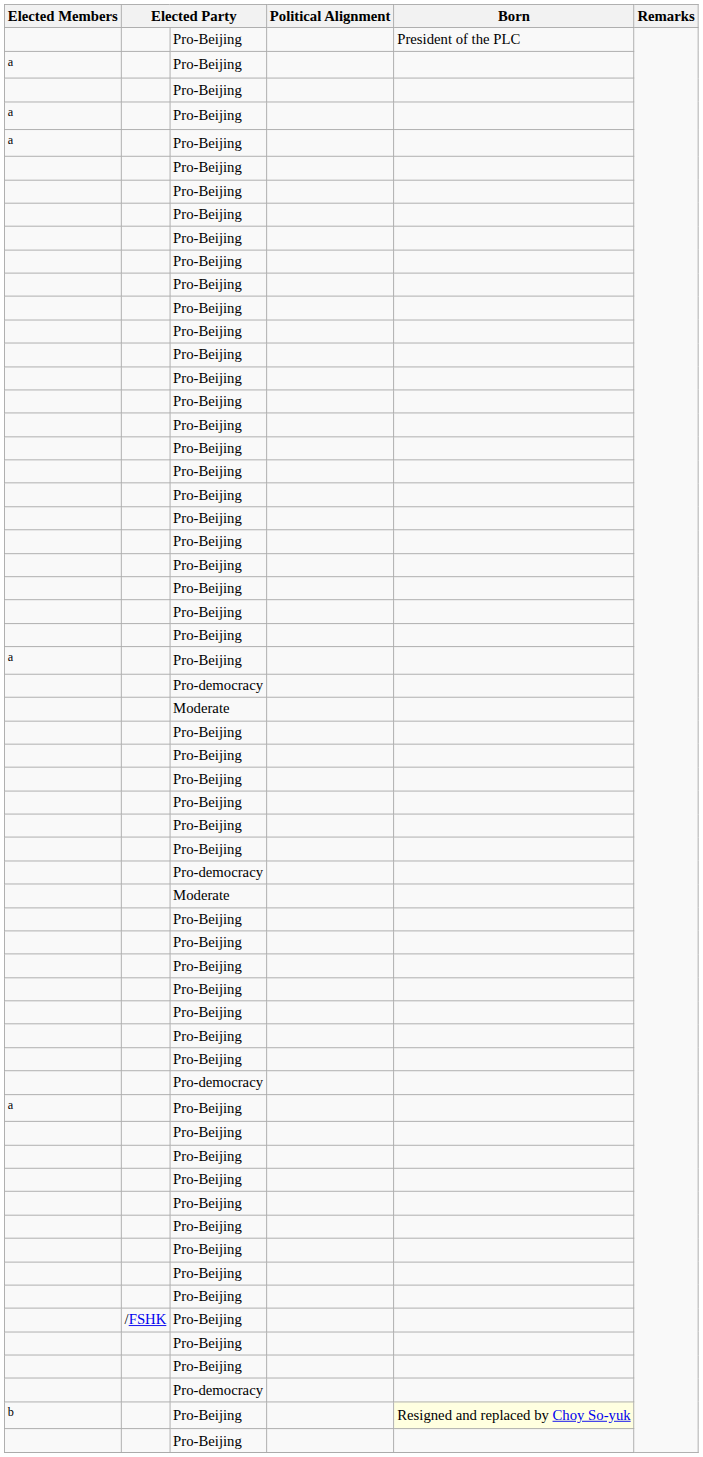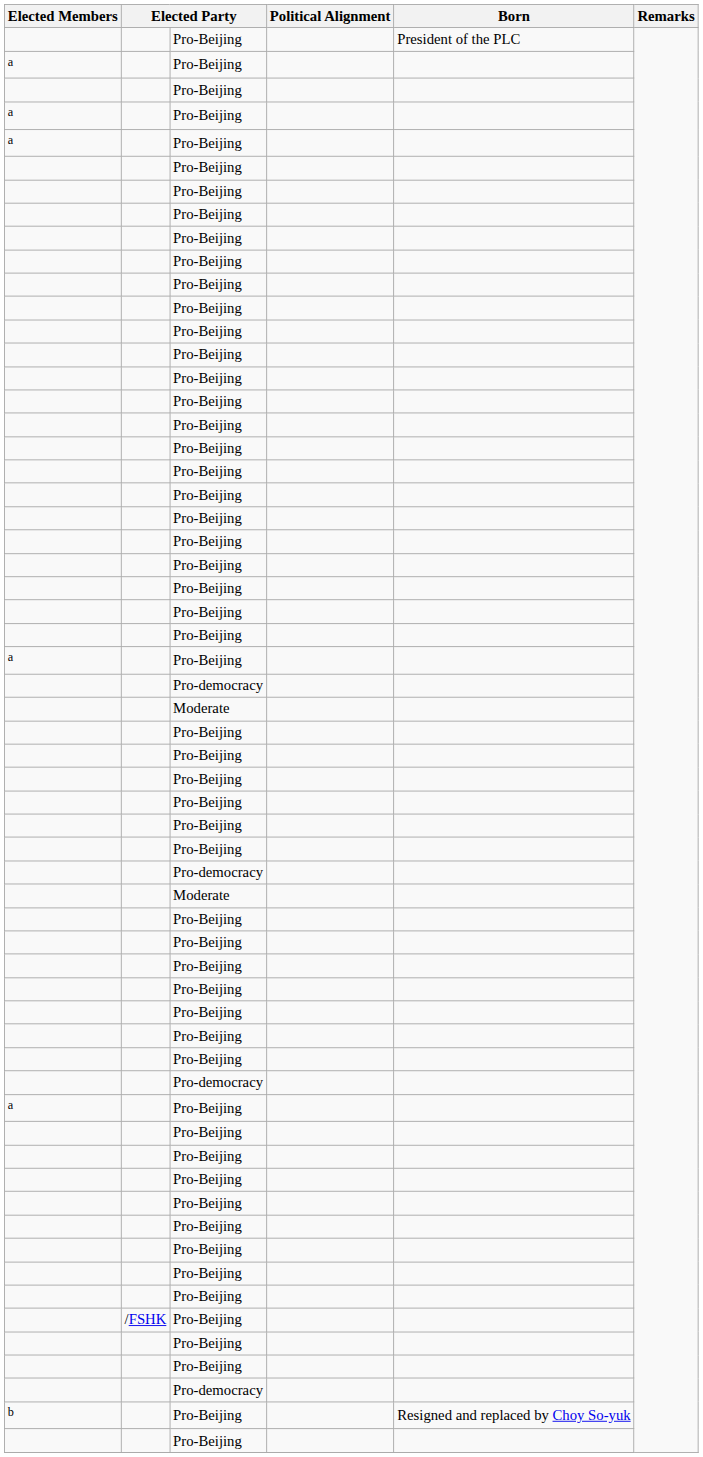(514, 1415) lightyellow background -> (514, 1415) no background
